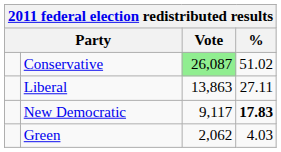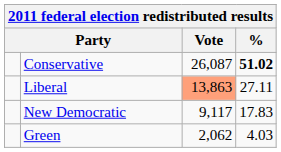(212, 64) lightgreen background -> (212, 64) no background
(256, 64) normal -> (256, 64) bold
(212, 87) no background -> (212, 87) lightsalmon background
(256, 111) bold -> (256, 111) normal
